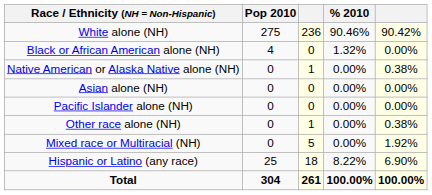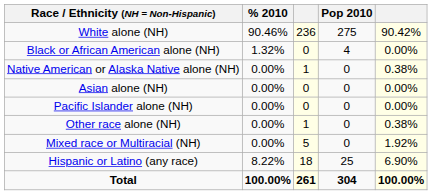columns swapped: (271, 13) <-> (349, 13)
